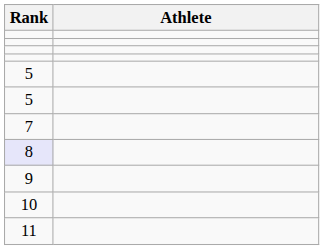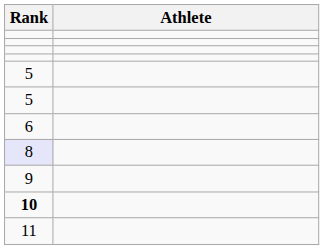(29, 126) 7 -> (29, 126) 6
(29, 204) normal -> (29, 204) bold
